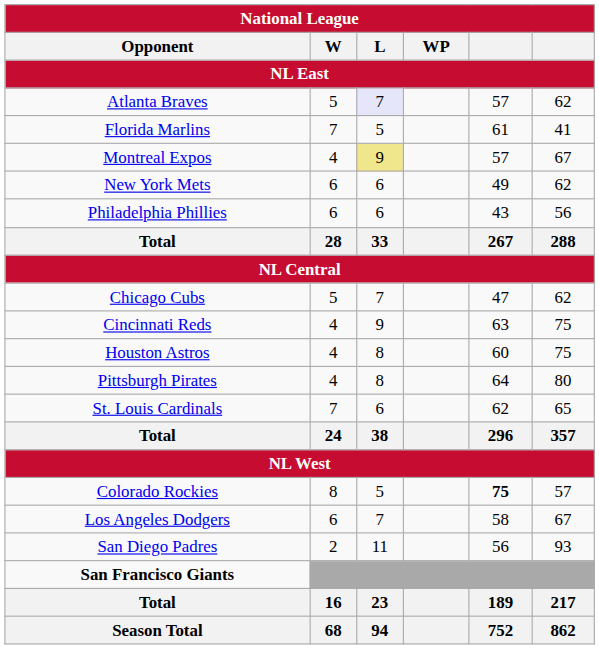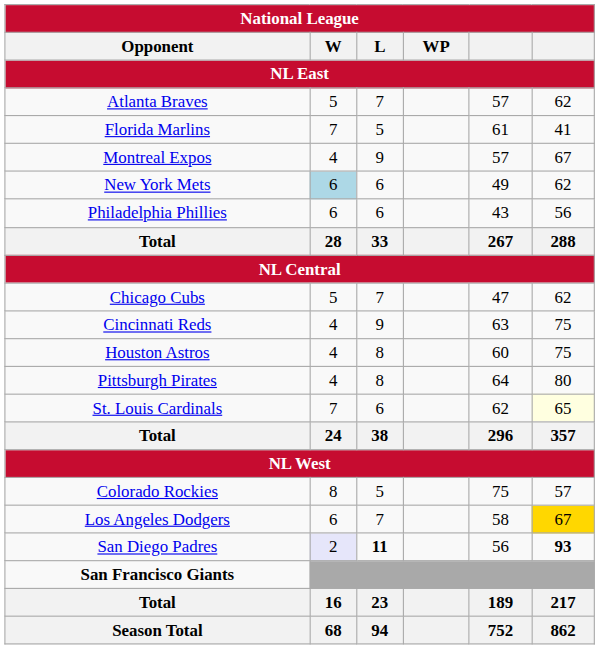(380, 101) lavender background -> (380, 101) no background
(380, 157) khaki background -> (380, 157) no background
(333, 185) no background -> (333, 185) lightblue background
(563, 407) no background -> (563, 407) lightyellow background
(500, 491) bold -> (500, 491) normal
(563, 519) no background -> (563, 519) gold background
(333, 546) no background -> (333, 546) lavender background
(380, 546) normal -> (380, 546) bold
(563, 546) normal -> (563, 546) bold
